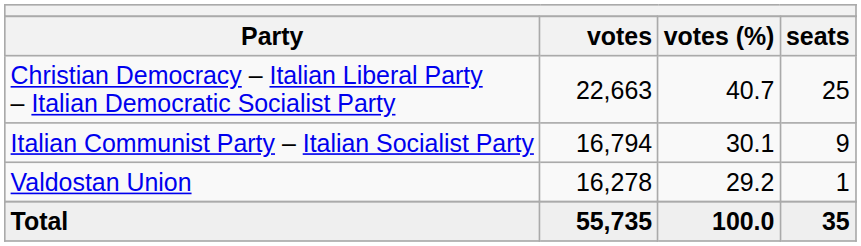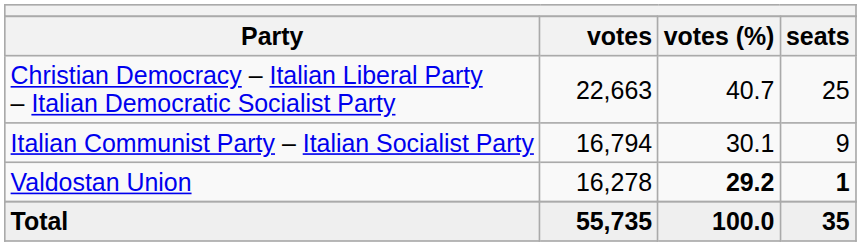(750, 183) normal -> (750, 183) bold
(843, 183) normal -> (843, 183) bold
